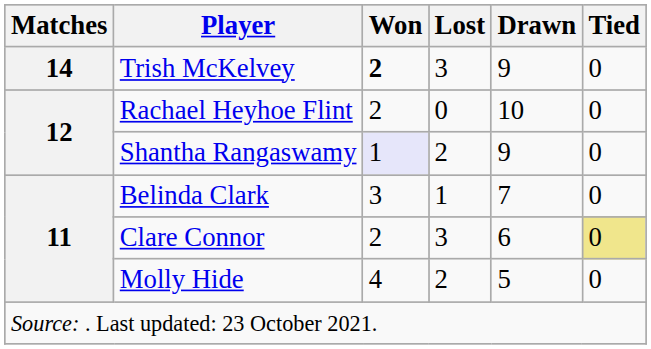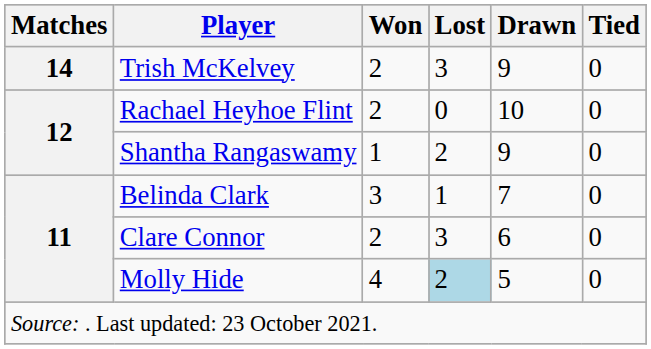(375, 68) bold -> (375, 68) normal
(375, 152) lavender background -> (375, 152) no background
(595, 237) khaki background -> (595, 237) no background
(441, 279) no background -> (441, 279) lightblue background
